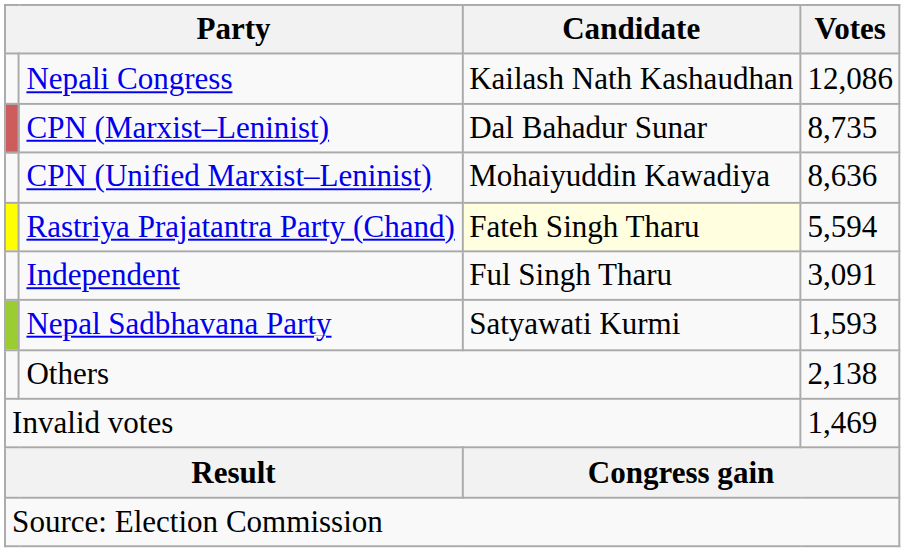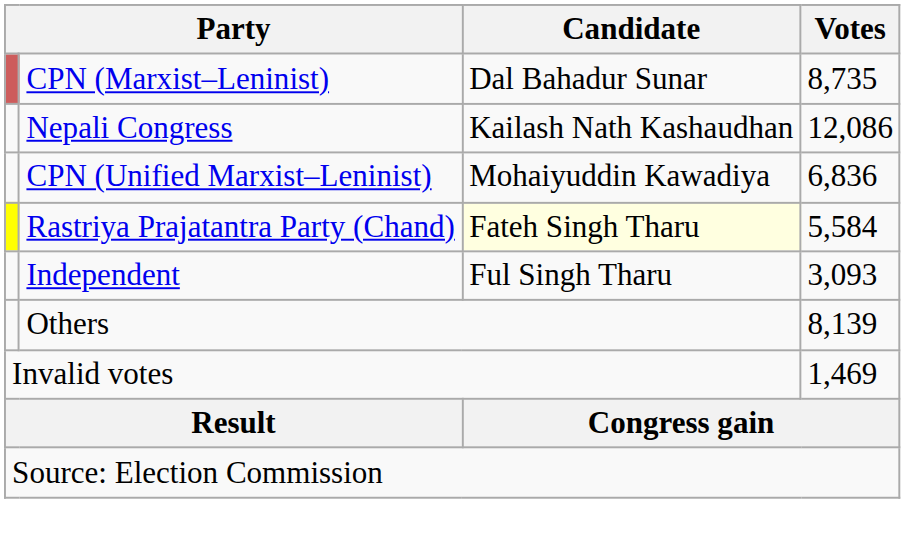rows swapped: (129, 78) <-> (178, 127)
(842, 176) 8,636 -> (842, 176) 6,836
(842, 226) 5,594 -> (842, 226) 5,584
(842, 275) 3,091 -> (842, 275) 3,093
- row: (179, 324)
(842, 373) 2,138 -> (842, 324) 8,139
